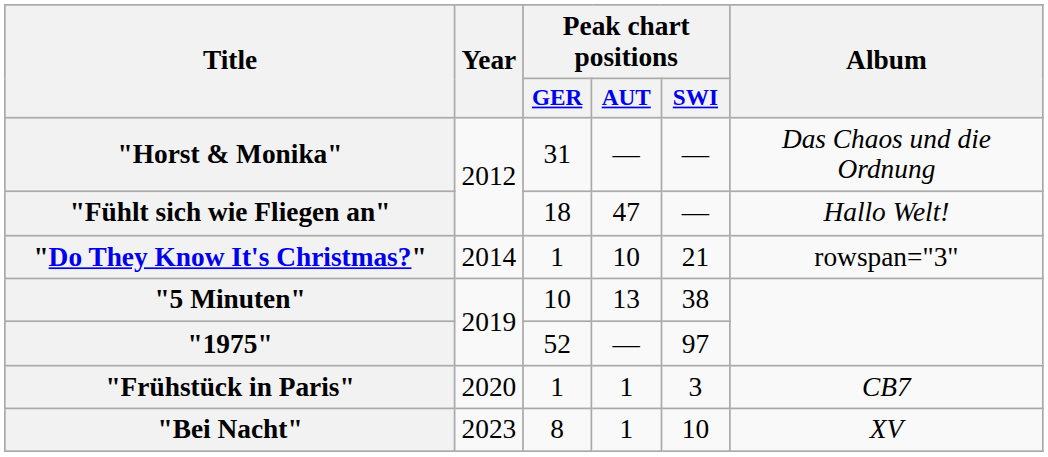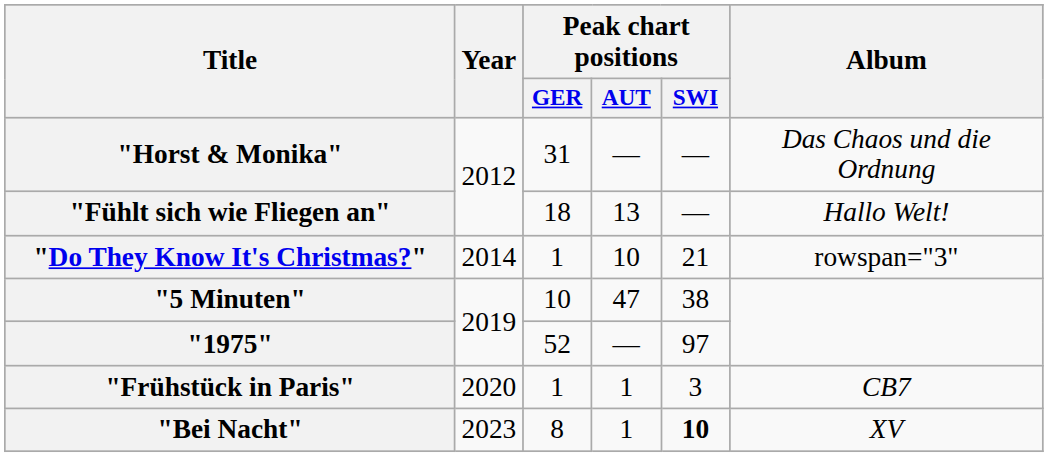(626, 212) 47 -> (626, 212) 13
(626, 299) 13 -> (626, 299) 47
(695, 429) normal -> (695, 429) bold
